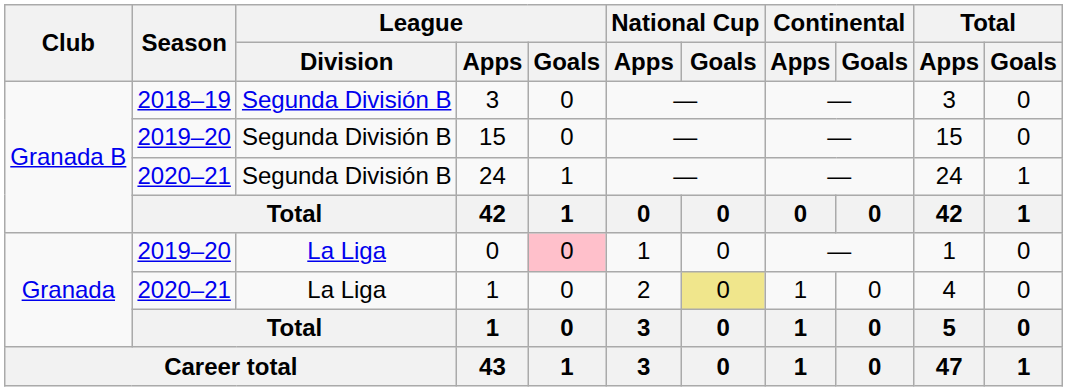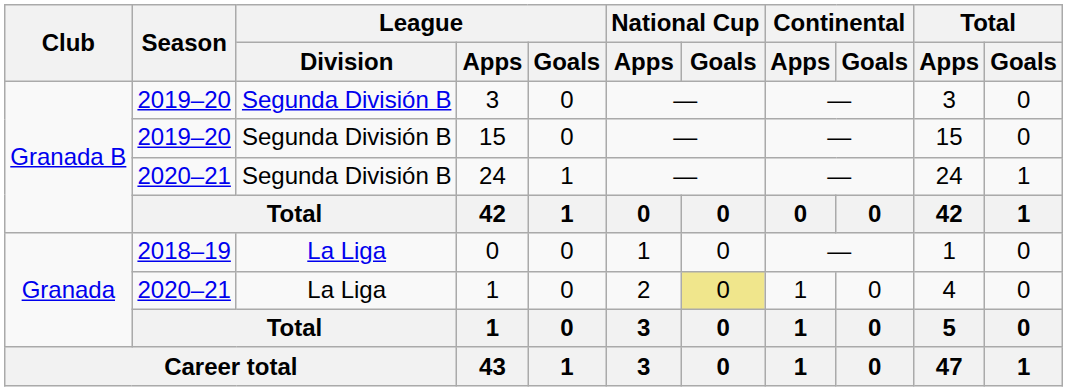(184, 99) 2018–19 -> (184, 99) 2019–20
(184, 251) 2019–20 -> (184, 251) 2018–19
(567, 251) pink background -> (567, 251) no background
